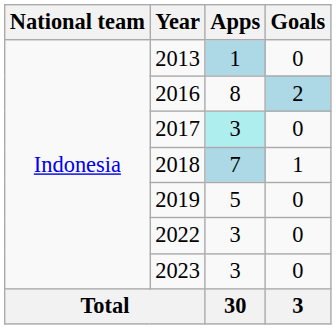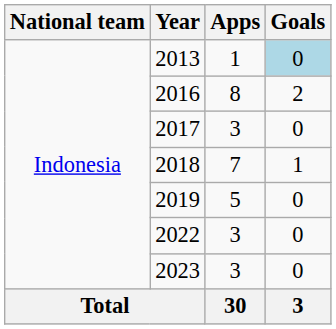(235, 57) lightblue background -> (235, 57) no background
(298, 57) no background -> (298, 57) lightblue background
(298, 93) lightblue background -> (298, 93) no background
(235, 128) paleturquoise background -> (235, 128) no background
(235, 164) lightblue background -> (235, 164) no background
